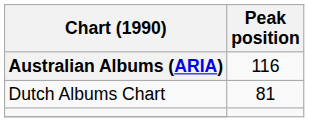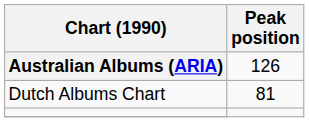(265, 66) 116 -> (265, 66) 126
